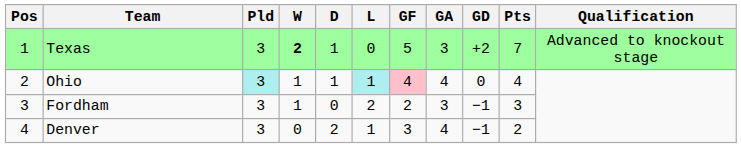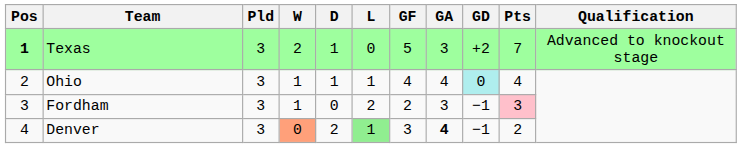(24, 49) normal -> (24, 49) bold
(297, 49) bold -> (297, 49) normal
(261, 82) paleturquoise background -> (261, 82) no background
(371, 82) paleturquoise background -> (371, 82) no background
(408, 82) pink background -> (408, 82) no background
(481, 82) no background -> (481, 82) paleturquoise background
(518, 106) no background -> (518, 106) pink background
(297, 130) no background -> (297, 130) lightsalmon background
(371, 130) no background -> (371, 130) lightgreen background
(444, 130) normal -> (444, 130) bold
